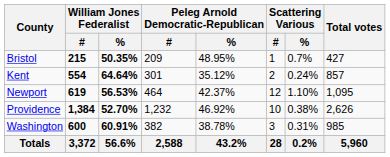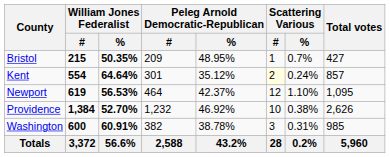(272, 76) no background -> (272, 76) lightyellow background
